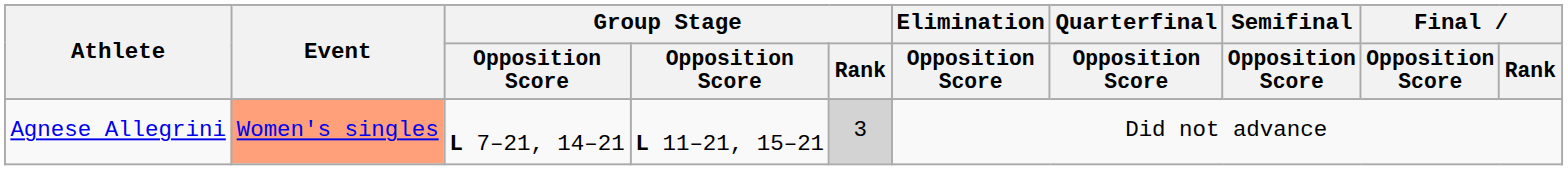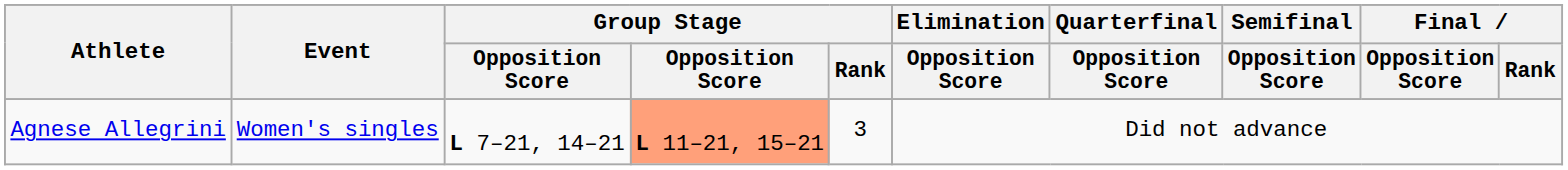(338, 131) lightsalmon background -> (338, 131) no background
(730, 145) no background -> (730, 145) lightsalmon background
(860, 131) lightgrey background -> (860, 131) no background
